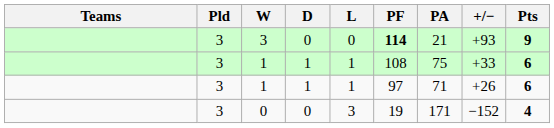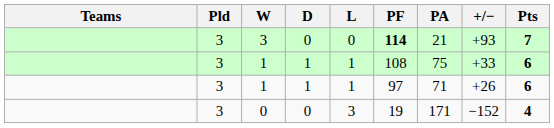(528, 39) 9 -> (528, 39) 7
